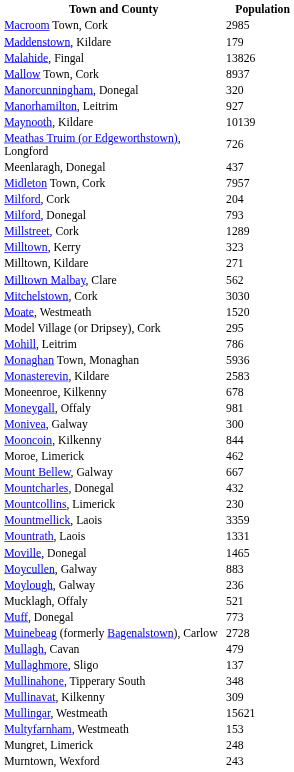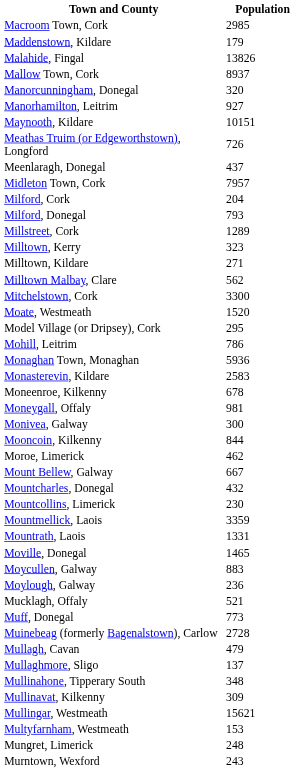(241, 122) 10139 -> (241, 122) 10151
(238, 296) 3030 -> (238, 296) 3300
